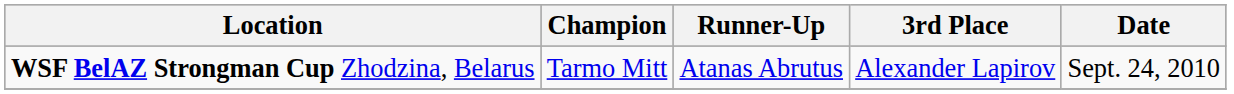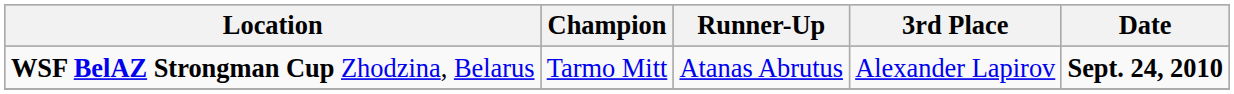(1144, 67) normal -> (1145, 67) bold
